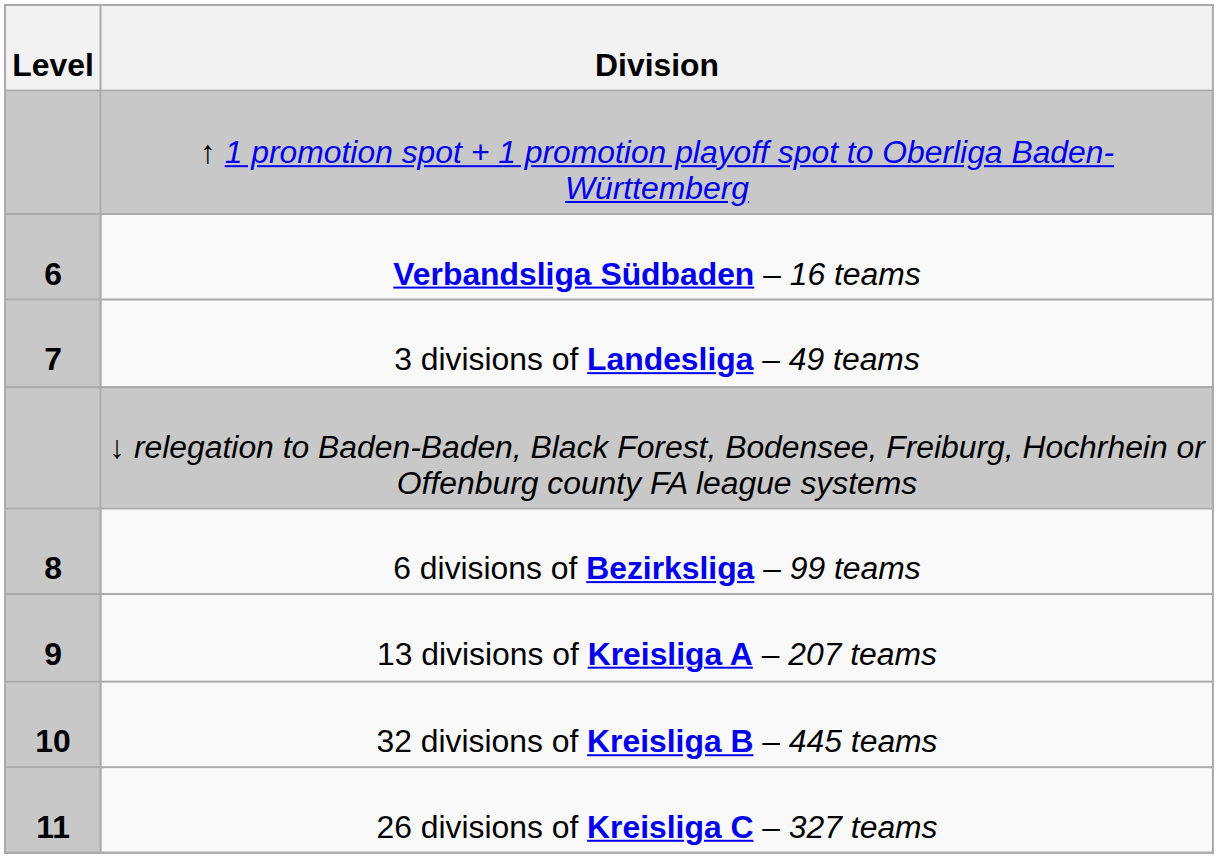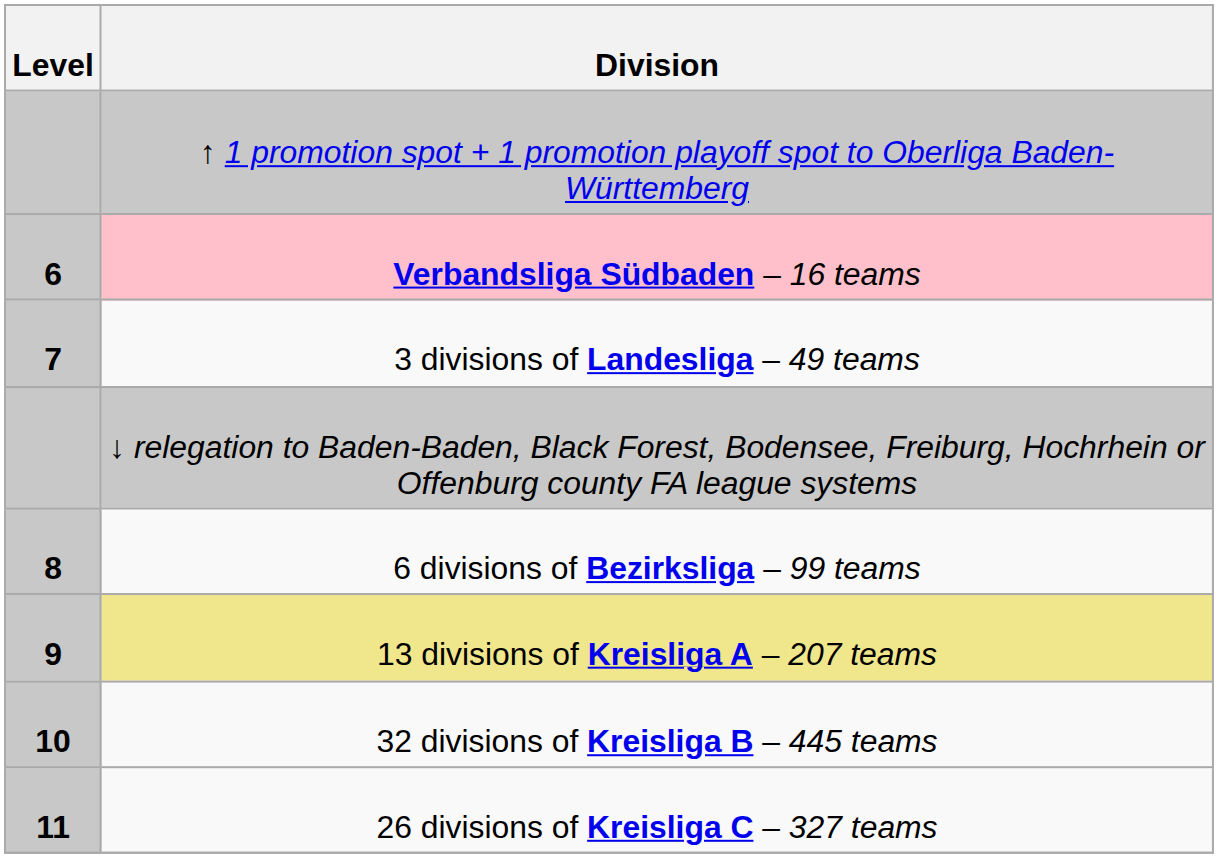(657, 274) no background -> (657, 274) pink background
(657, 655) no background -> (657, 655) khaki background
